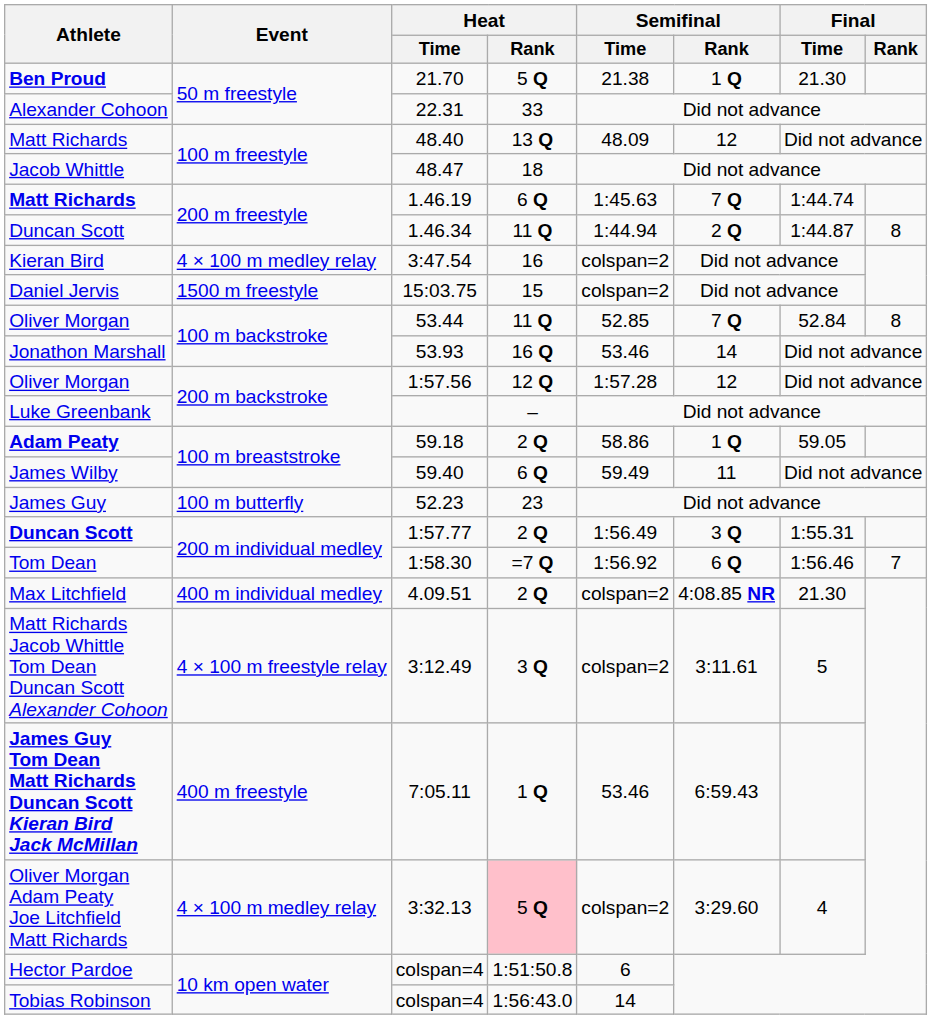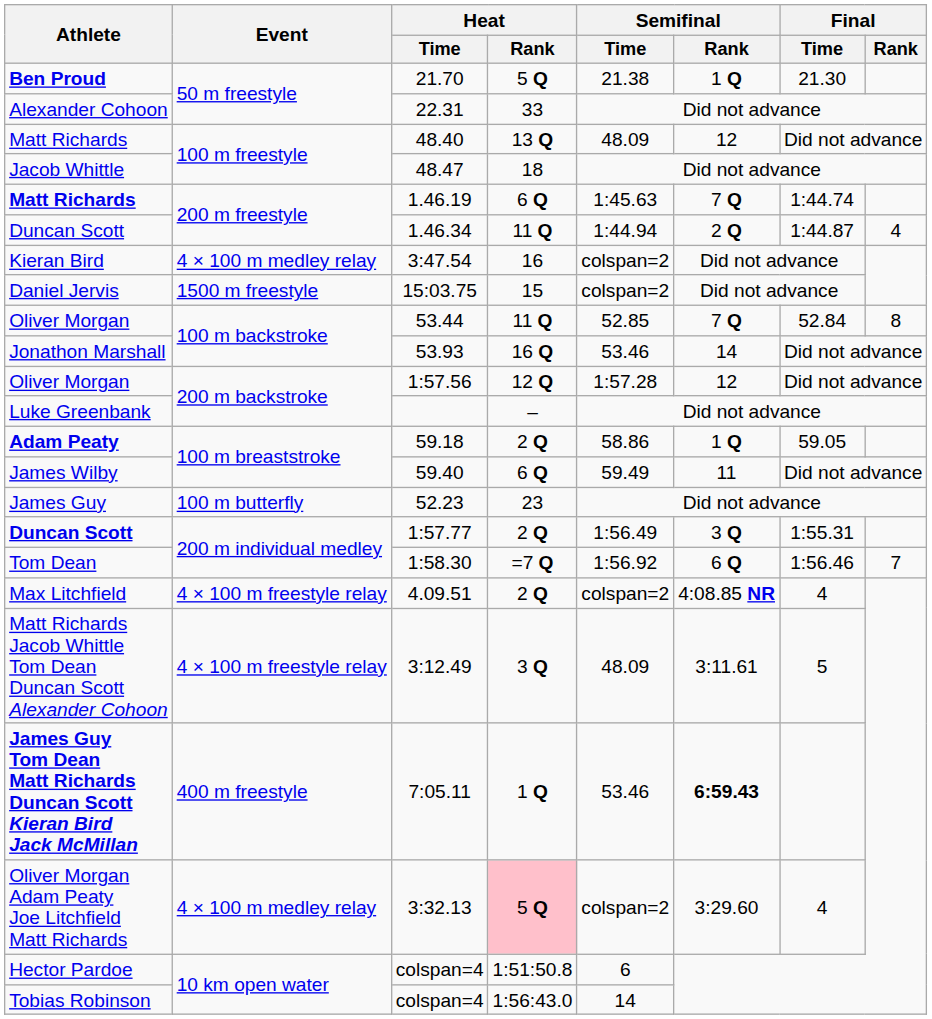(896, 230) 8 -> (896, 230) 4
(279, 593) 400 m individual medley -> (282, 593) 4 × 100 m freestyle relay
(822, 593) 21.30 -> (822, 593) 4
(625, 666) colspan=2 -> (625, 666) 48.09
(727, 792) normal -> (727, 792) bold
